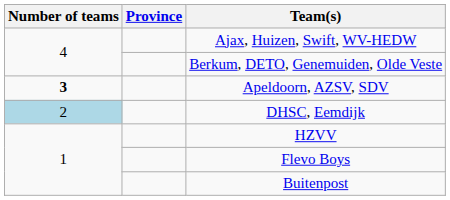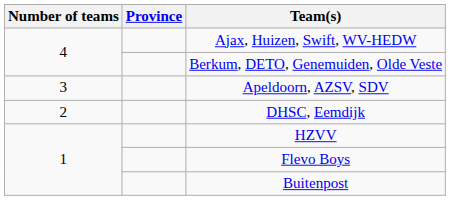(63, 87) bold -> (63, 87) normal
(63, 111) lightblue background -> (63, 111) no background
